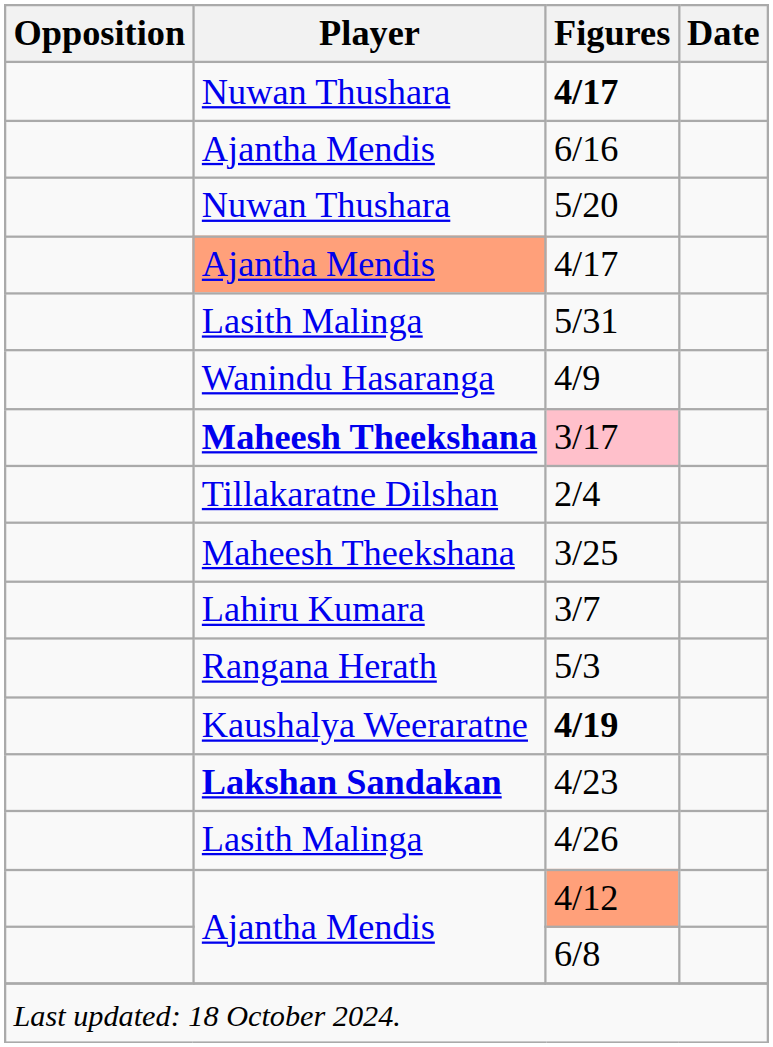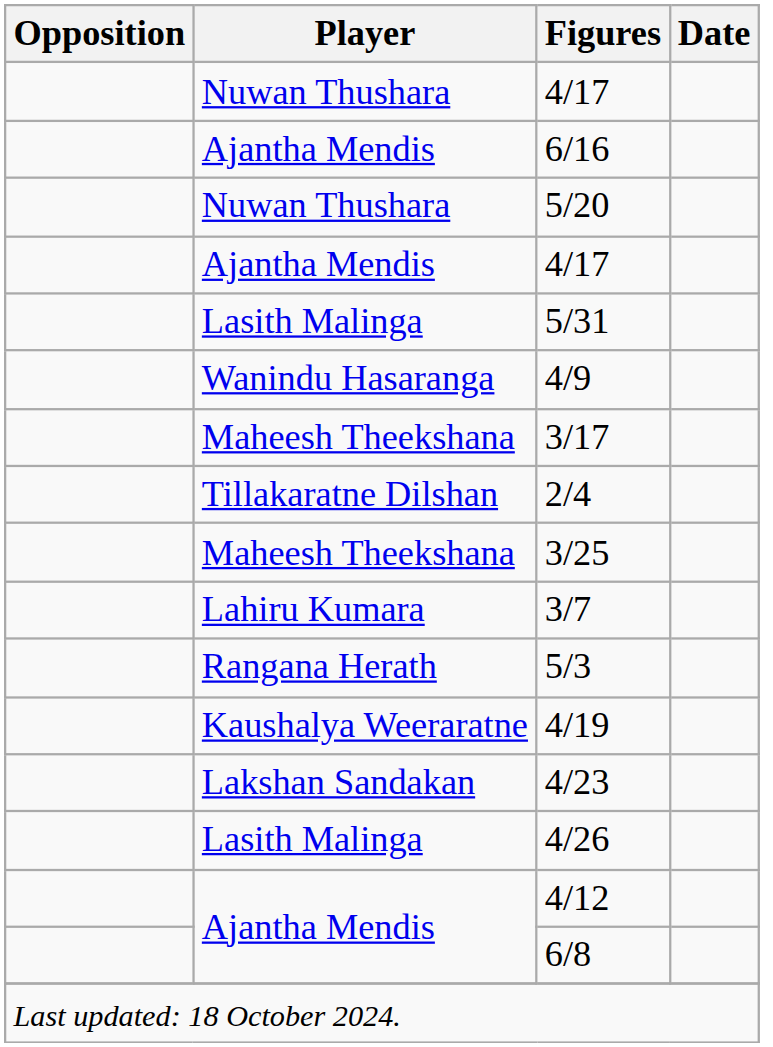(586, 90) bold -> (577, 90) normal
(318, 263) lightsalmon background -> (318, 263) no background
(370, 436) bold -> (358, 436) normal
(586, 436) pink background -> (577, 436) no background
(586, 724) bold -> (577, 724) normal
(352, 782) bold -> (339, 782) normal
(586, 897) lightsalmon background -> (577, 897) no background
